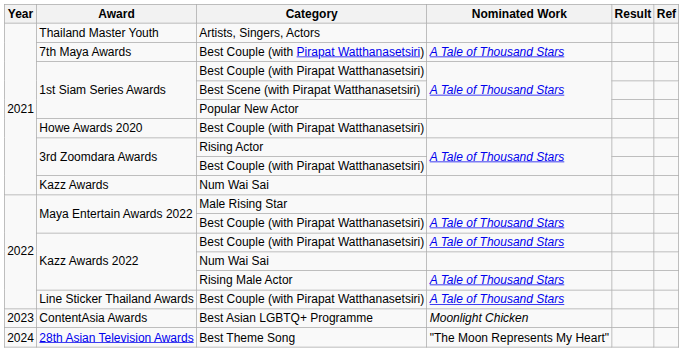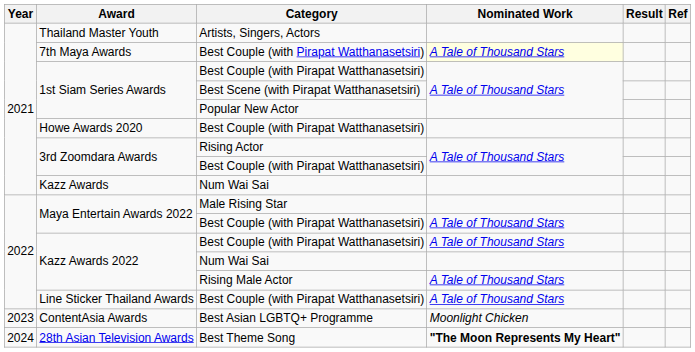(497, 52) no background -> (497, 52) lightyellow background
(519, 337) normal -> (525, 337) bold
